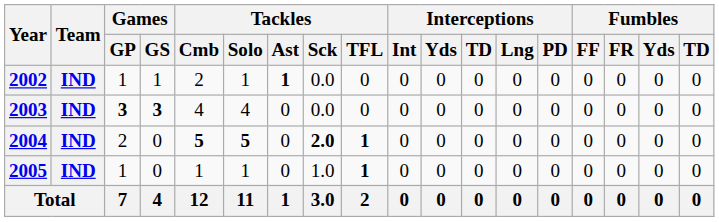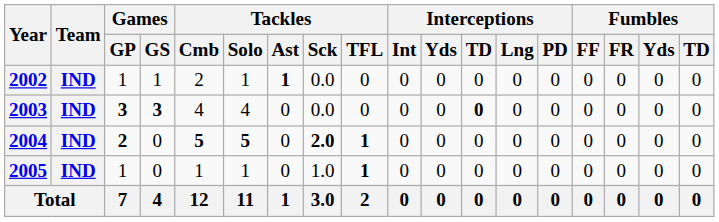(479, 110) normal -> (479, 110) bold
(123, 140) normal -> (123, 140) bold
